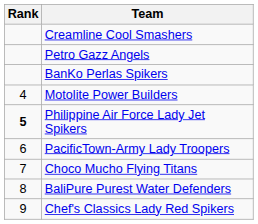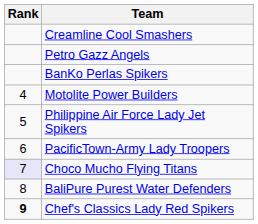(23, 121) bold -> (23, 121) normal
(23, 169) no background -> (23, 169) lavender background
(23, 209) normal -> (23, 209) bold
